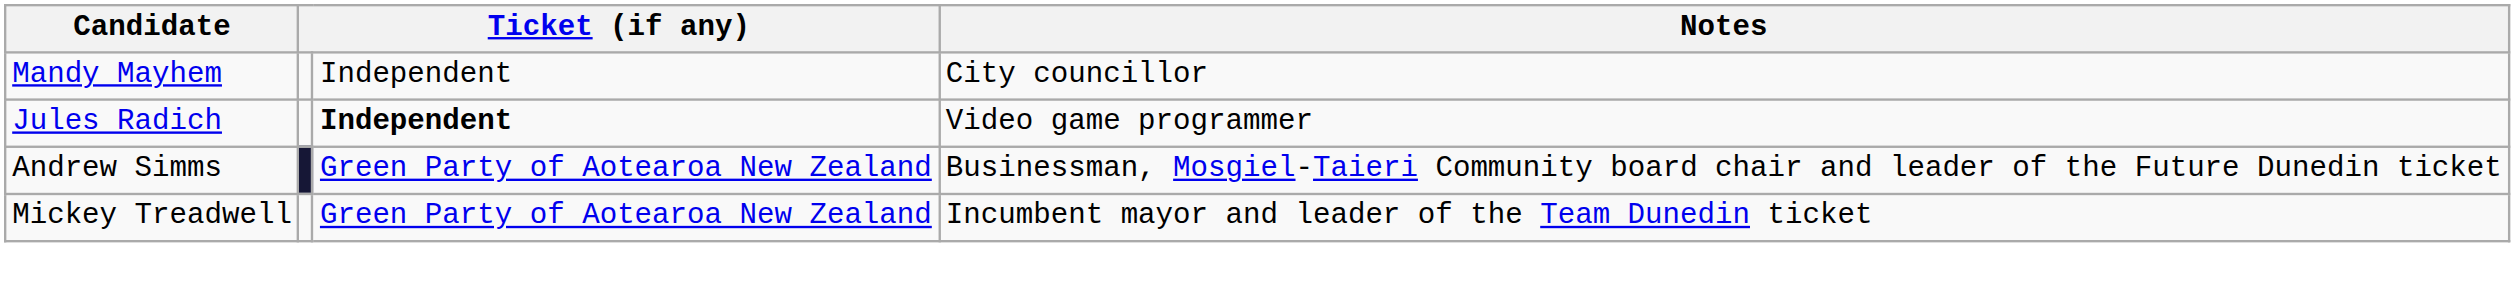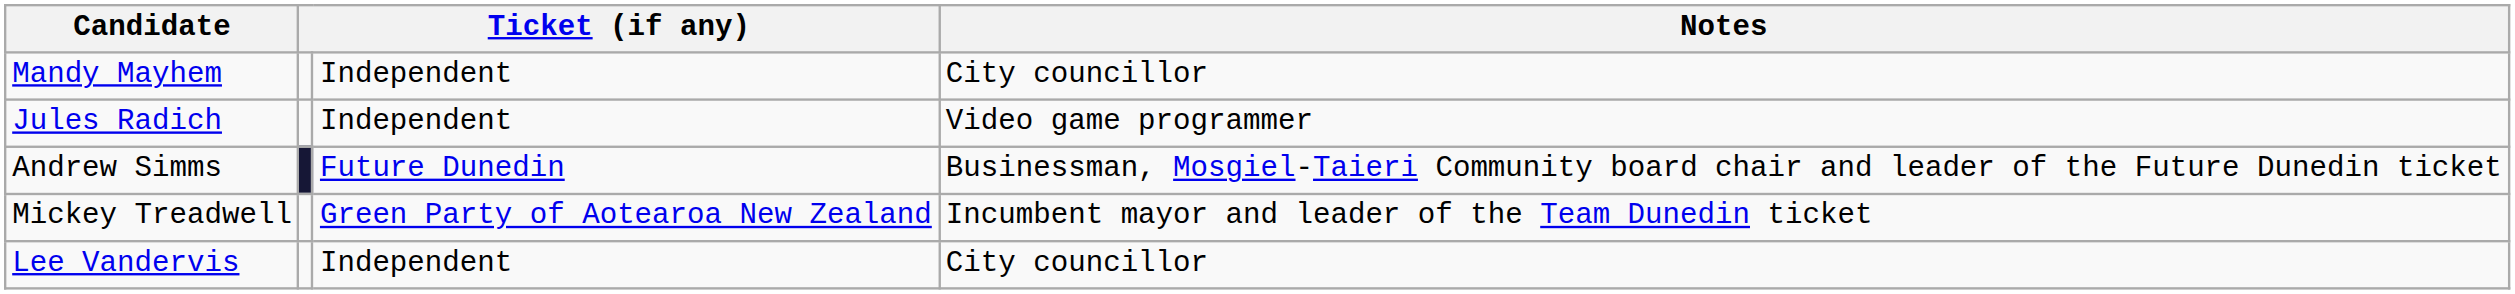(416, 123) bold -> (416, 123) normal
(626, 170) Green Party of Aotearoa New Zealand -> (442, 170) Future Dunedin
+ row: (126, 264)
